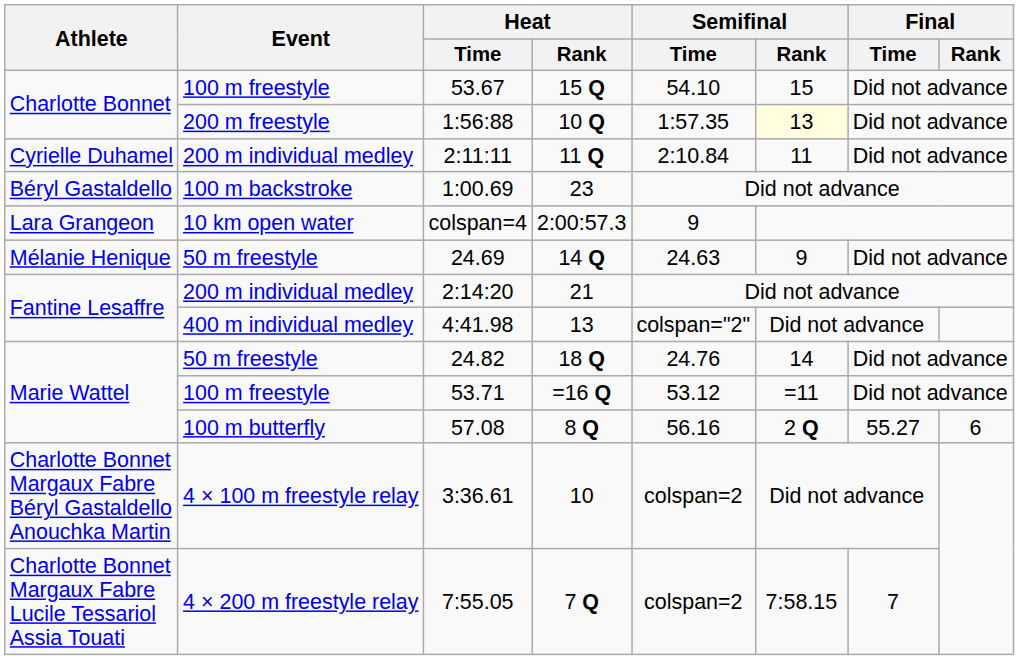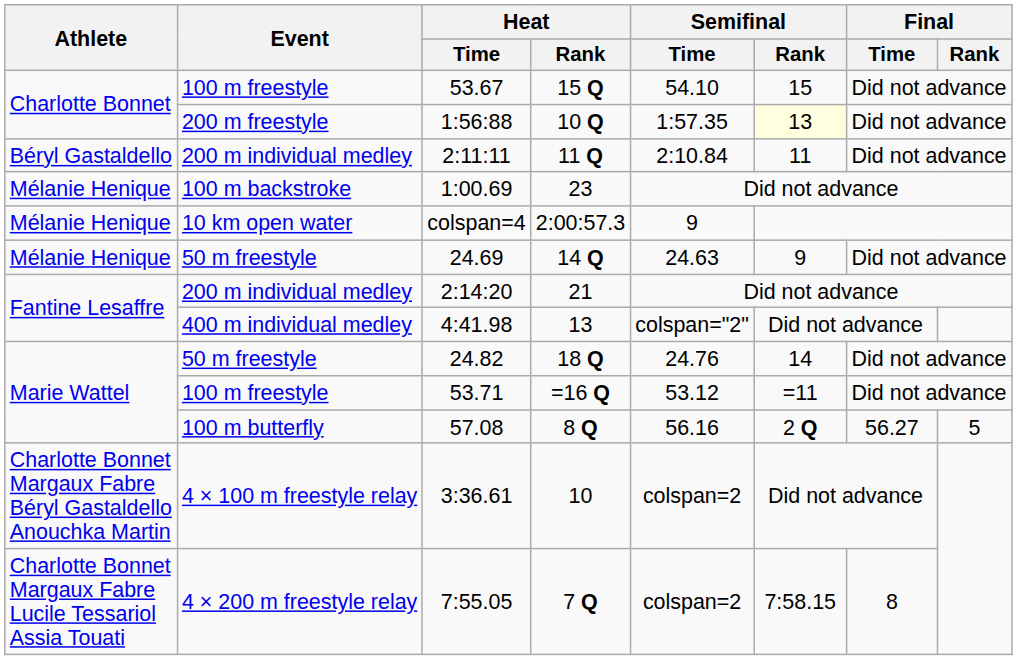(91, 156) Cyrielle Duhamel -> (91, 156) Béryl Gastaldello
(91, 190) Béryl Gastaldello -> (90, 190) Mélanie Henique
(82, 224) Lara Grangeon -> (90, 224) Mélanie Henique
(893, 427) 55.27 -> (892, 427) 56.27
(976, 427) 6 -> (974, 427) 5
(893, 602) 7 -> (892, 602) 8
